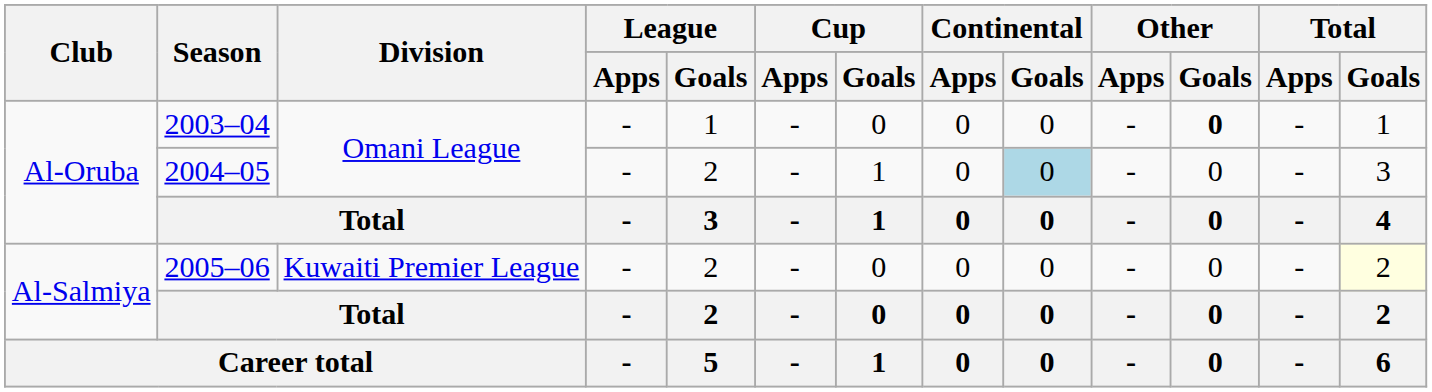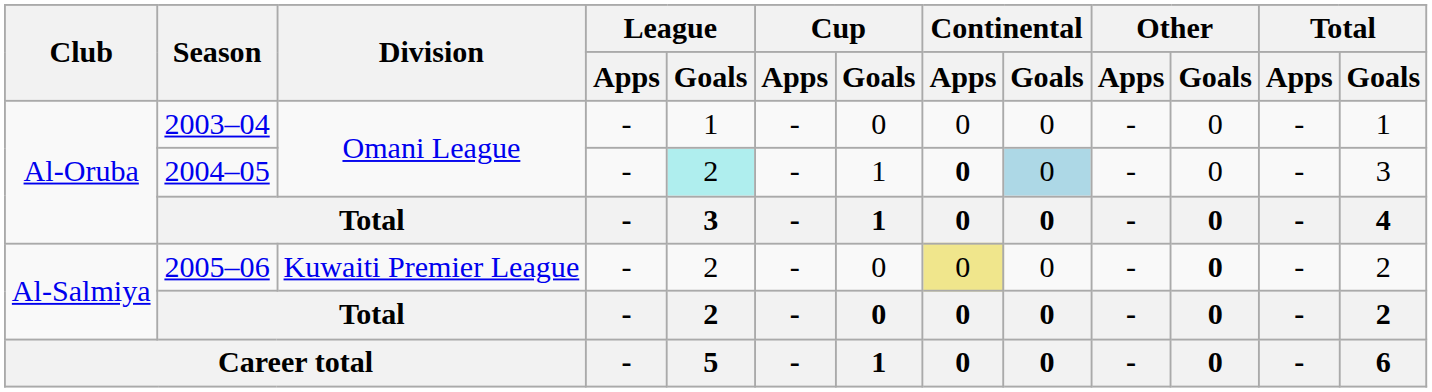(1215, 123) bold -> (1215, 123) normal
(711, 171) no background -> (711, 171) paleturquoise background
(963, 171) normal -> (963, 171) bold
(963, 266) no background -> (963, 266) khaki background
(1215, 266) normal -> (1215, 266) bold
(1383, 266) lightyellow background -> (1383, 266) no background
